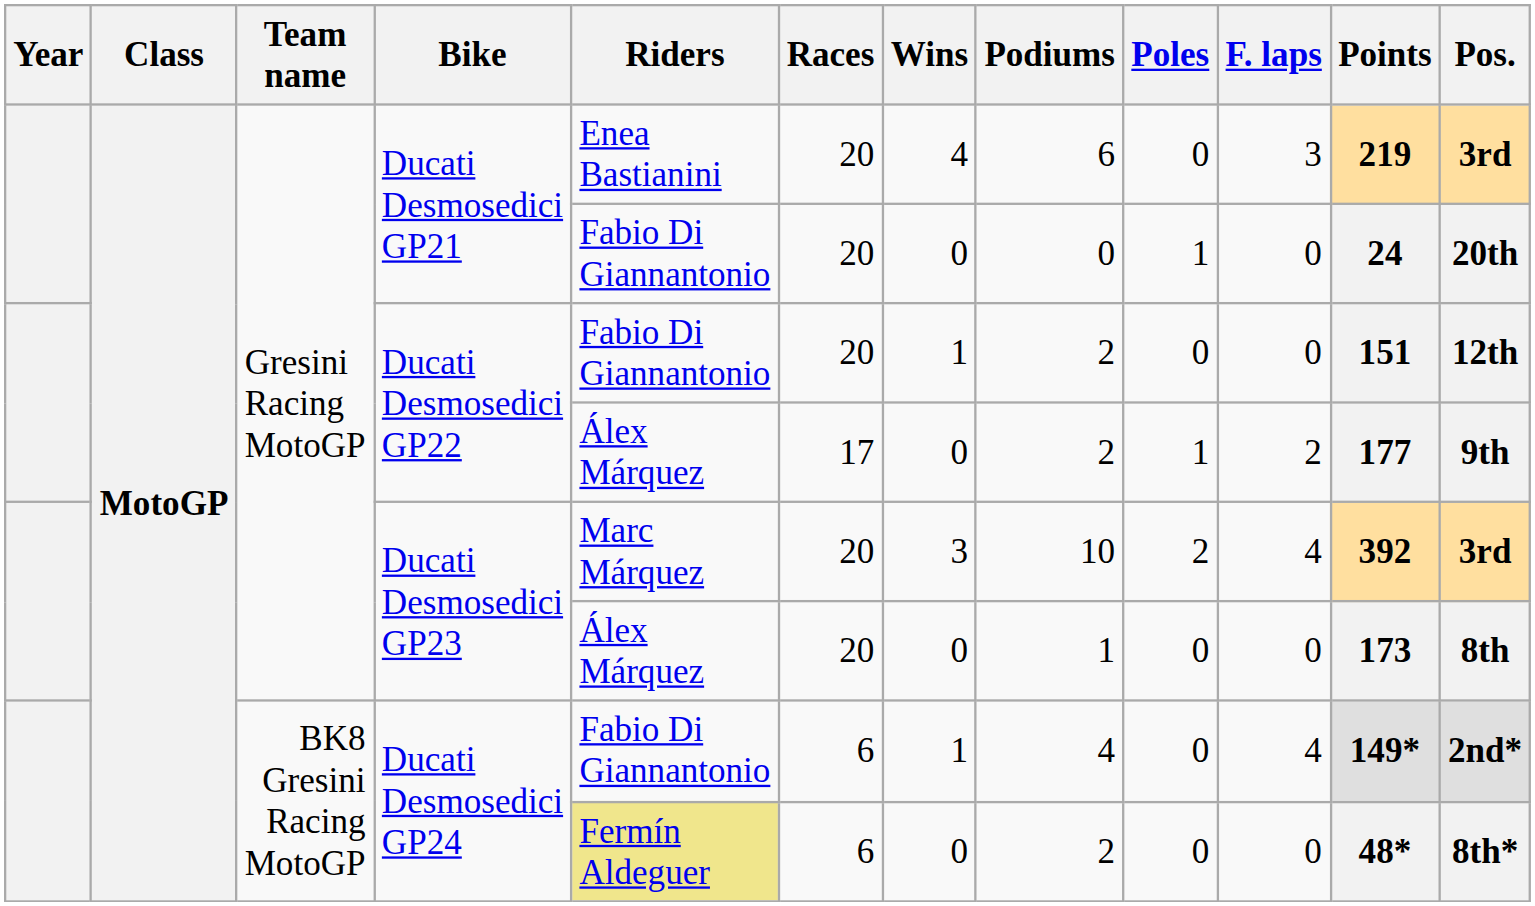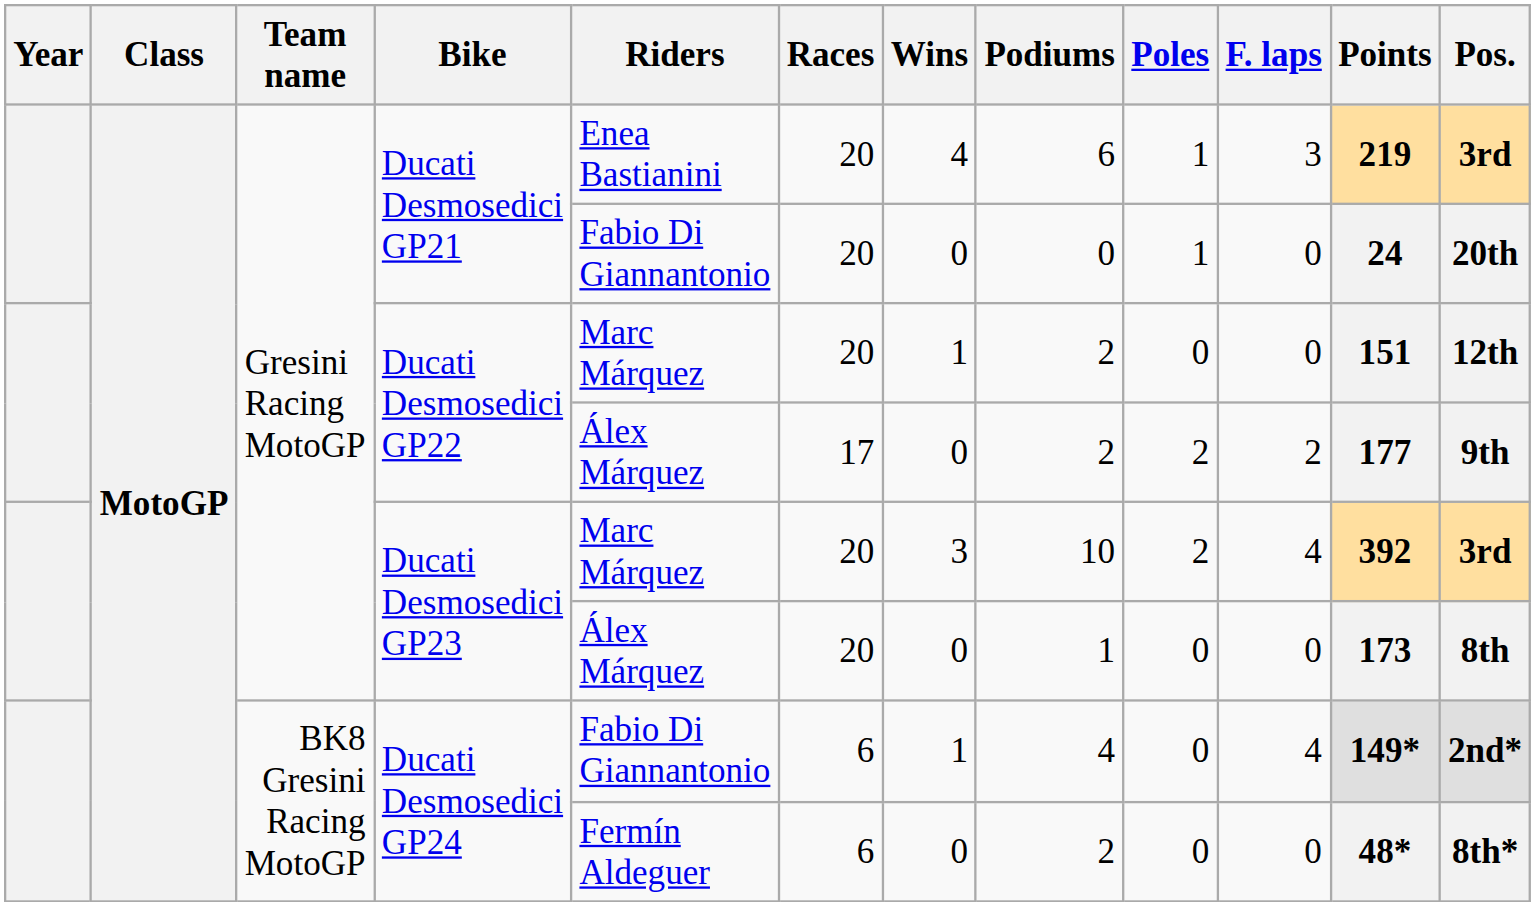(1201, 153) 0 -> (1201, 153) 1
(675, 352) Fabio Di Giannantonio -> (642, 352) Marc Márquez
(1201, 452) 1 -> (1201, 452) 2
(645, 850) khaki background -> (645, 850) no background
